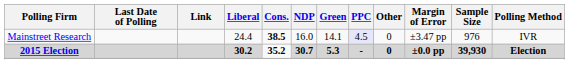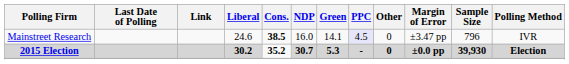(243, 37) 24.4 -> (243, 37) 24.6
(472, 37) 976 -> (472, 37) 796
